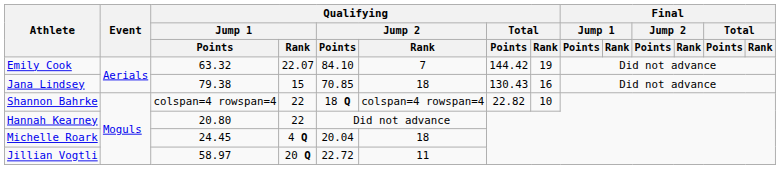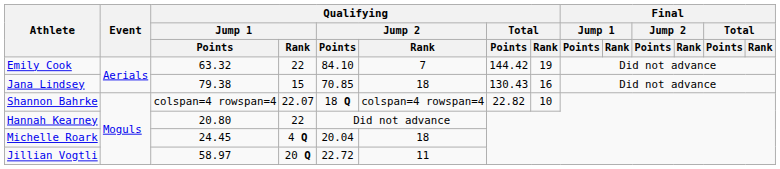(298, 65) 22.07 -> (298, 65) 22
(298, 101) 22 -> (298, 101) 22.07
